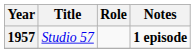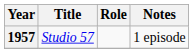(160, 37) bold -> (159, 37) normal
